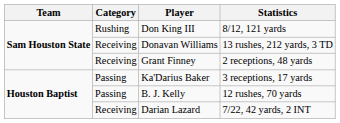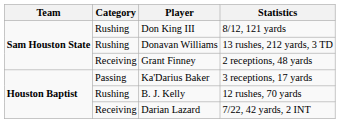(116, 45) Receiving -> (112, 45) Rushing
(111, 94) Passing -> (112, 94) Rushing
